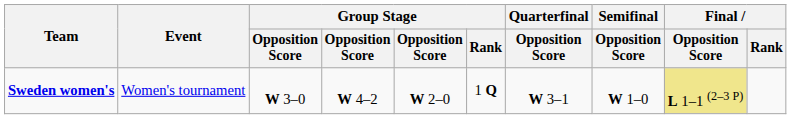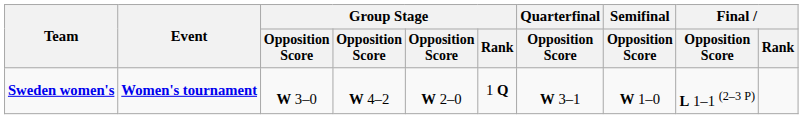(183, 91) normal -> (189, 91) bold
(706, 99) khaki background -> (717, 99) no background
